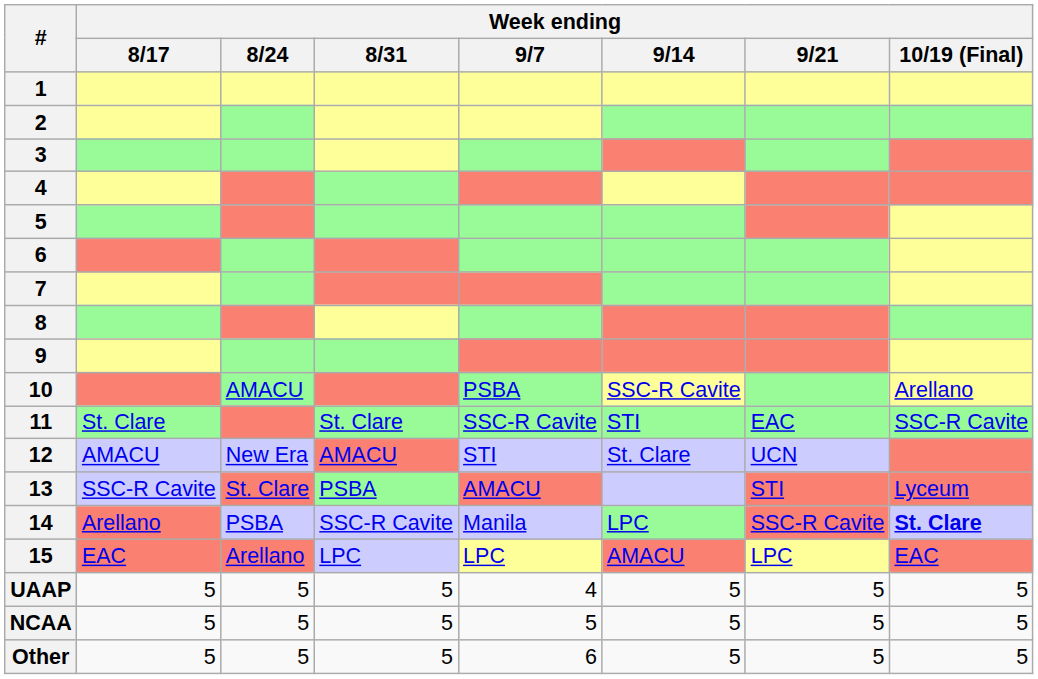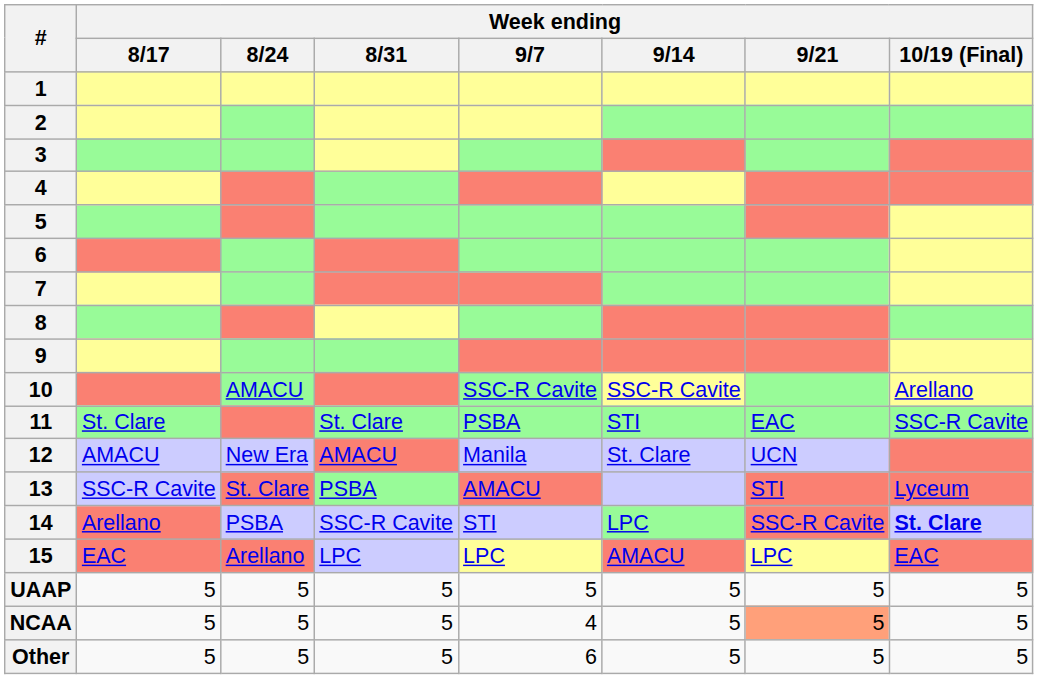(492, 389) PSBA -> (530, 389) SSC-R Cavite
(530, 422) SSC-R Cavite -> (492, 422) PSBA
(480, 455) STI -> (495, 455) Manila
(495, 522) Manila -> (480, 522) STI
(591, 589) 4 -> (591, 589) 5
(591, 622) 5 -> (591, 622) 4
(878, 622) no background -> (878, 622) lightsalmon background
